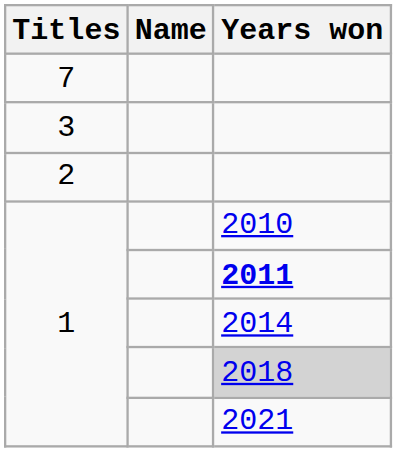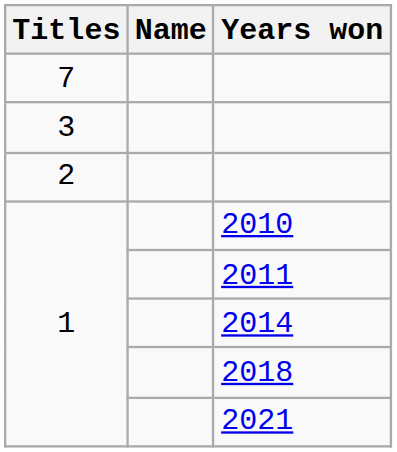(257, 274) bold -> (257, 274) normal
(257, 372) lightgrey background -> (257, 372) no background
